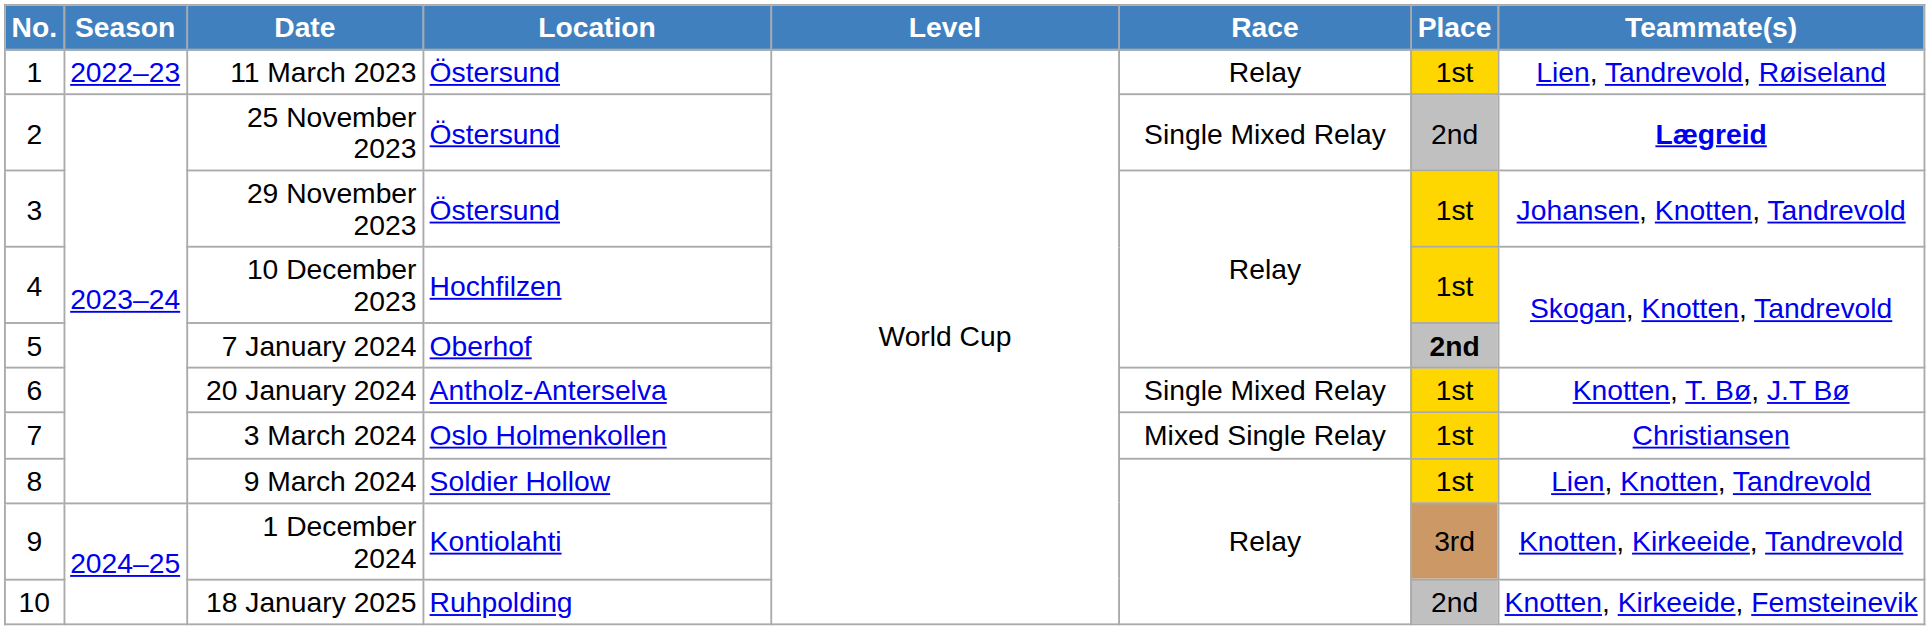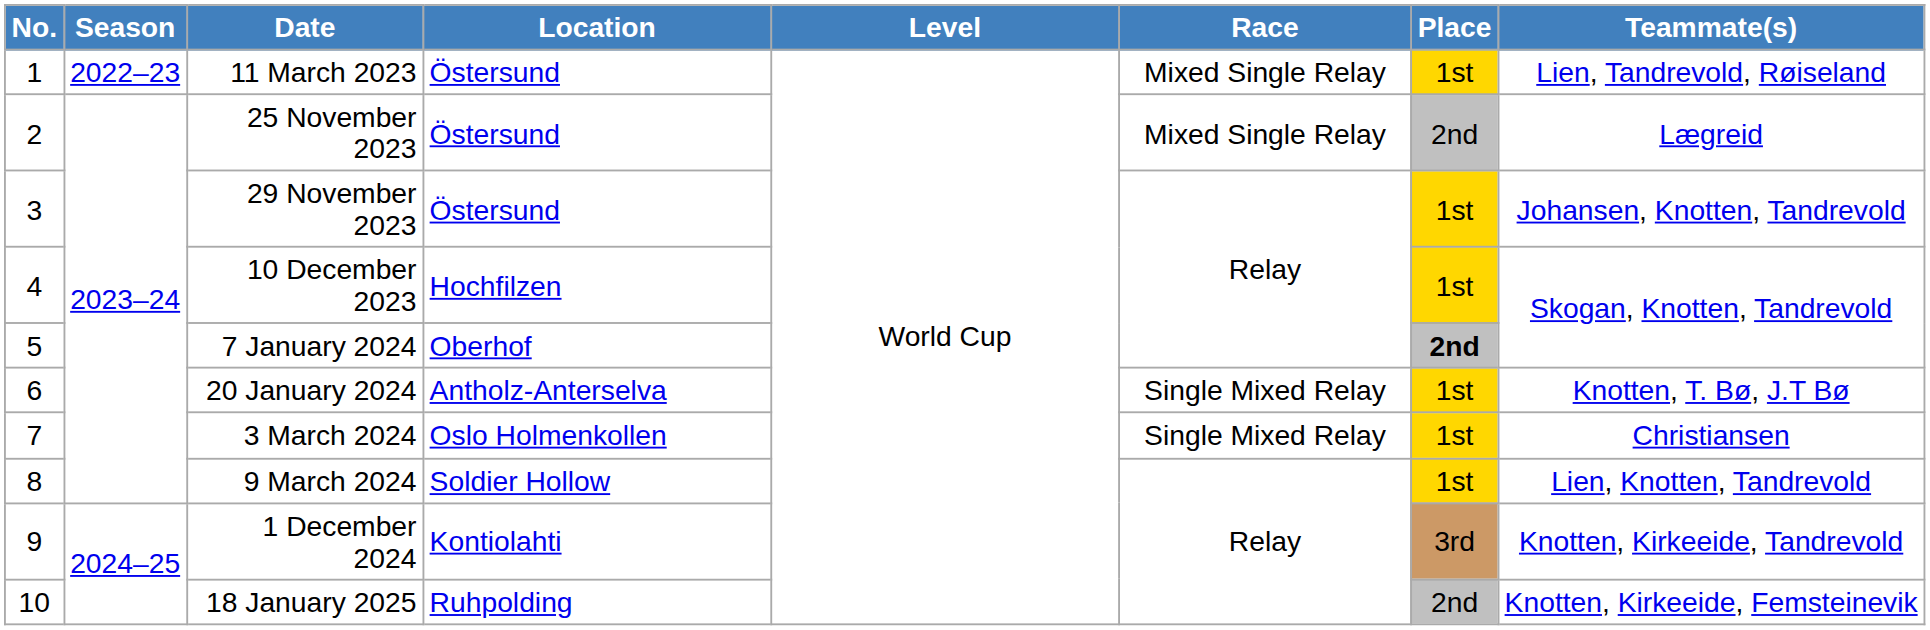(1265, 72) Relay -> (1265, 72) Mixed Single Relay
(1265, 133) Single Mixed Relay -> (1265, 133) Mixed Single Relay
(1711, 133) bold -> (1711, 133) normal
(1265, 436) Mixed Single Relay -> (1265, 436) Single Mixed Relay
